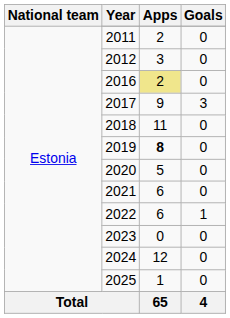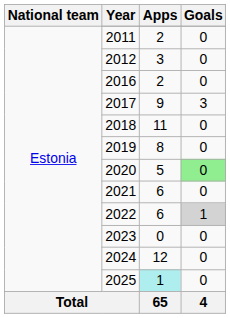(160, 81) khaki background -> (160, 81) no background
(160, 147) bold -> (160, 147) normal
(203, 170) no background -> (203, 170) lightgreen background
(203, 214) no background -> (203, 214) lightgrey background
(160, 280) no background -> (160, 280) paleturquoise background
